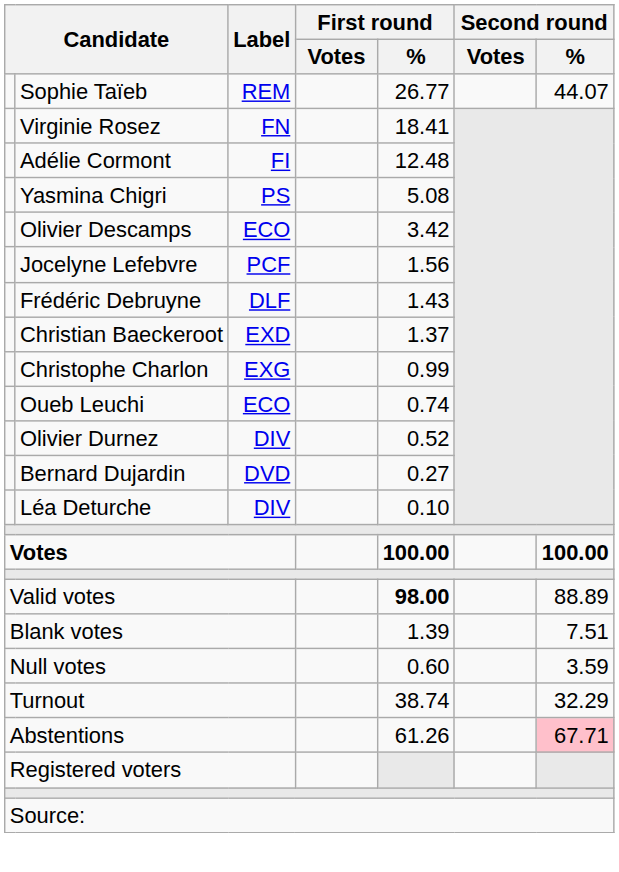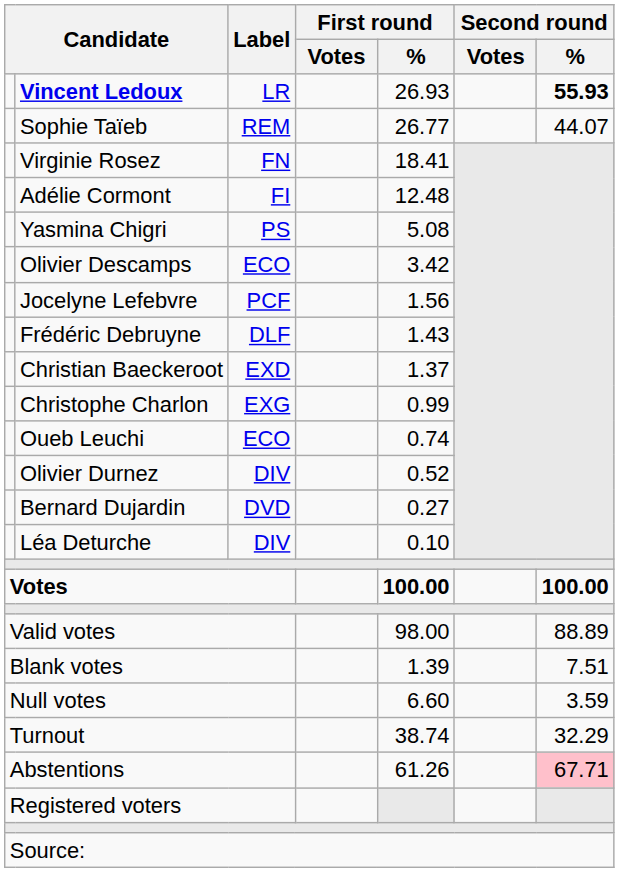+ row: (101, 92)
(422, 597) bold -> (422, 632) normal
(428, 666) 0.60 -> (428, 701) 6.60
